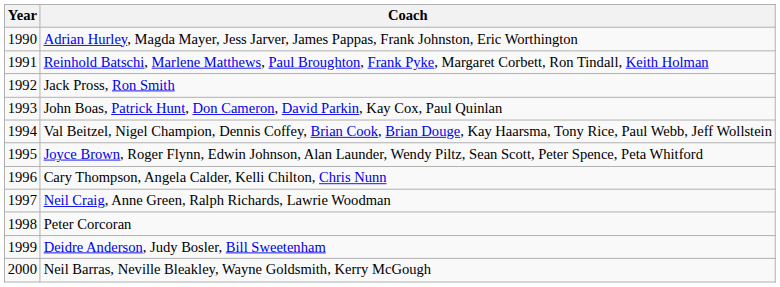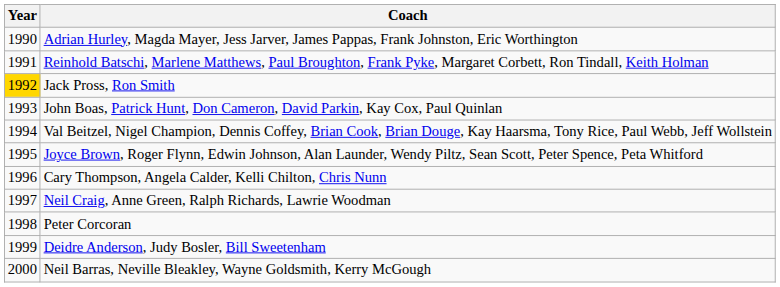(22, 85) no background -> (22, 85) gold background
